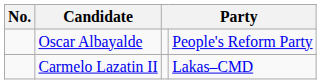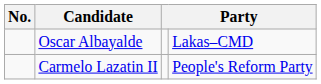(242, 41) People's Reform Party -> (213, 41) Lakas–CMD
(213, 66) Lakas–CMD -> (242, 66) People's Reform Party
